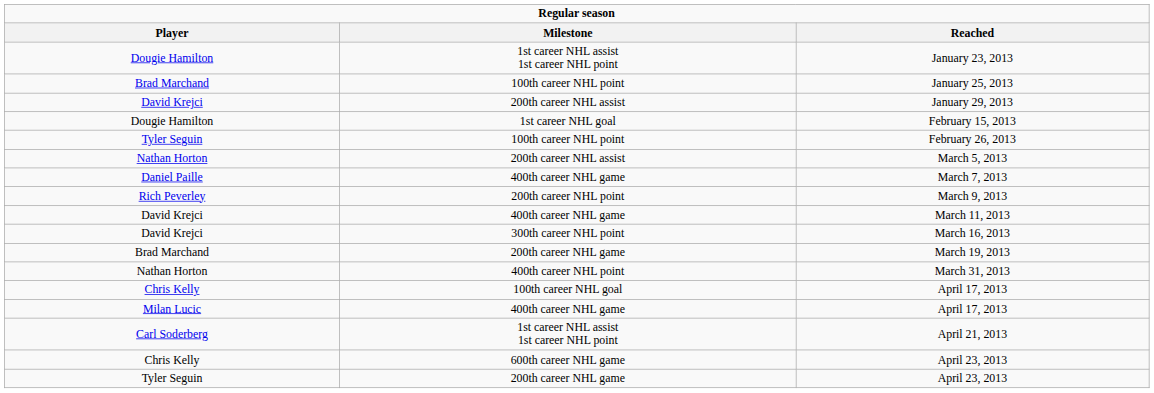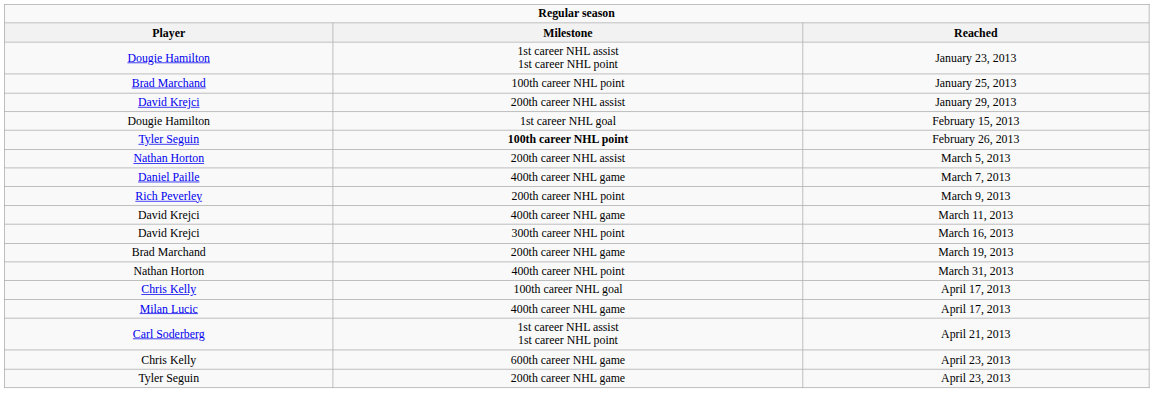(568, 139) normal -> (568, 139) bold
